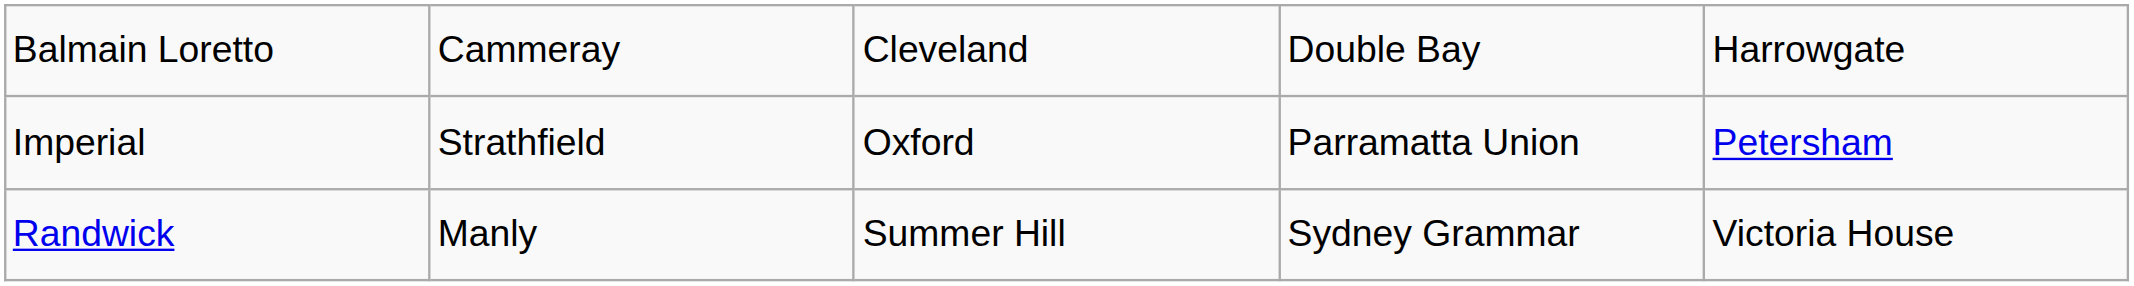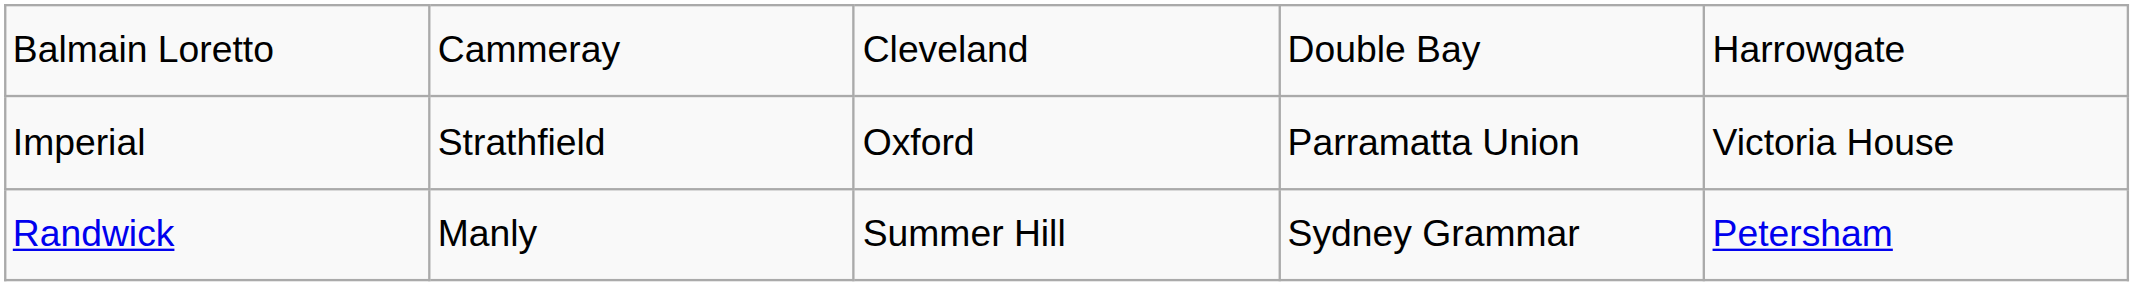(1803, 142) Petersham -> (1833, 142) Victoria House
(1833, 233) Victoria House -> (1803, 233) Petersham
